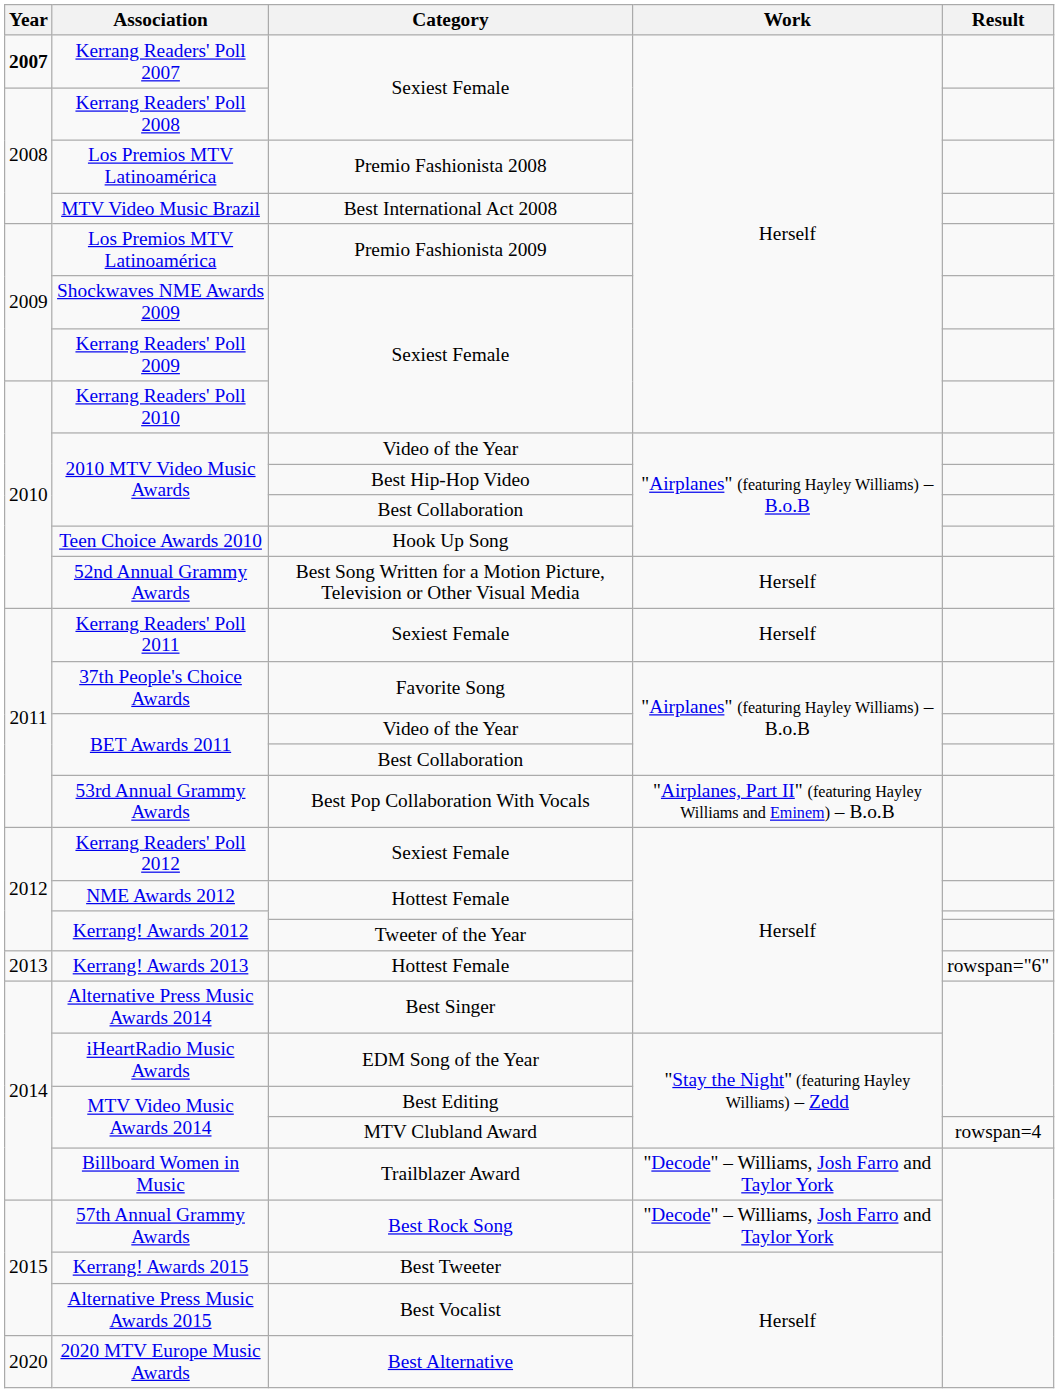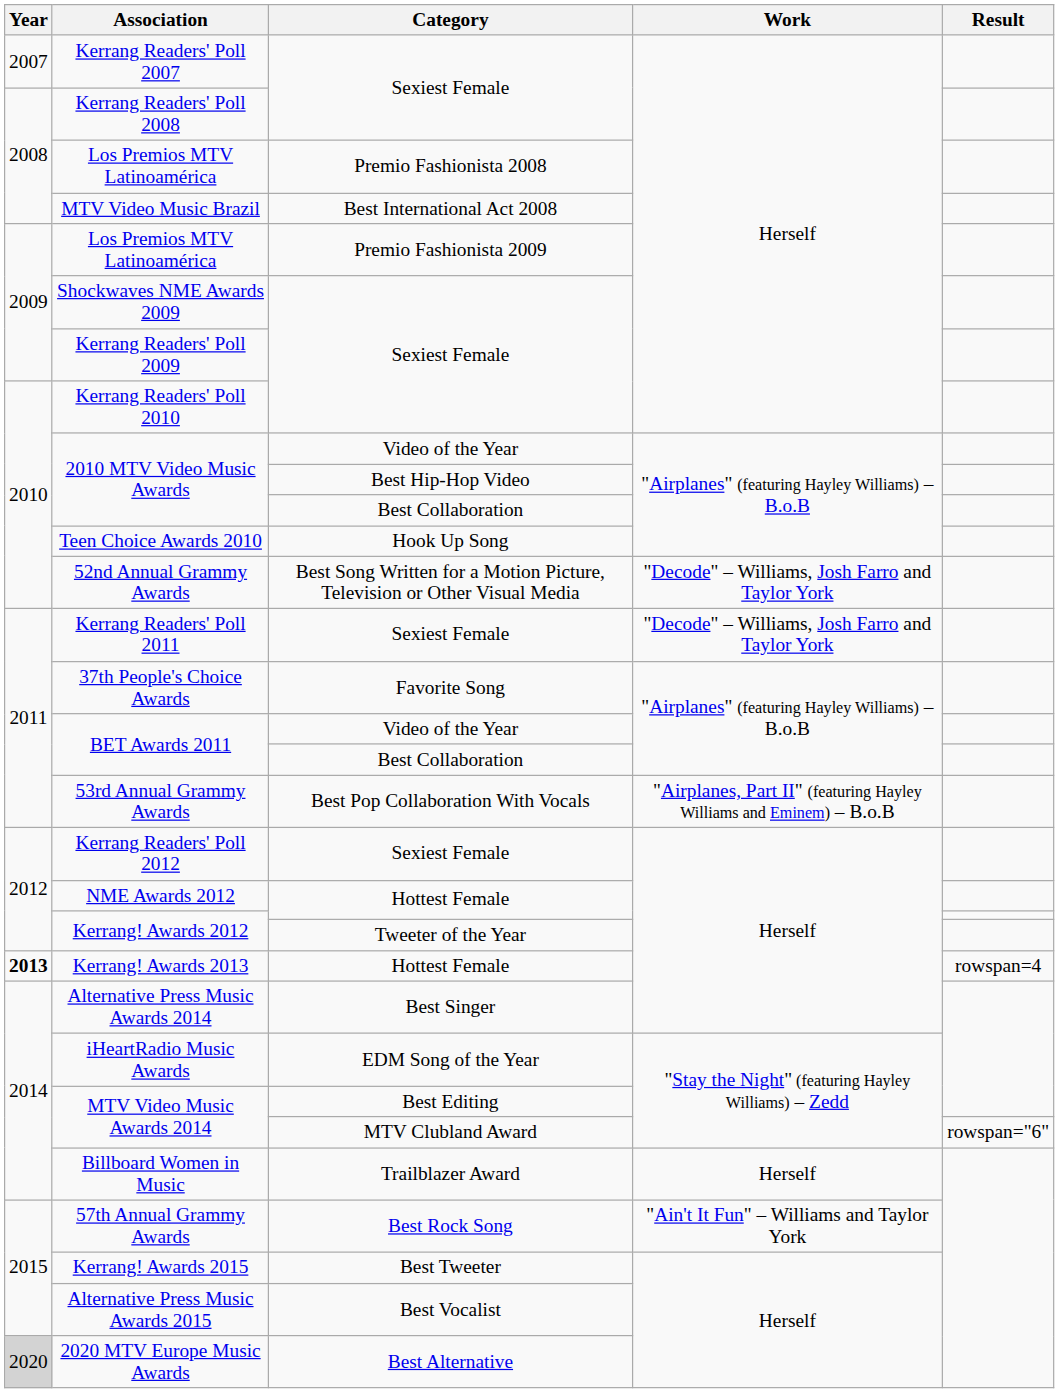(28, 61) bold -> (28, 61) normal
(787, 582) Herself -> (787, 582) "Decode" – Williams, Josh Farro and Taylor York
(787, 634) Herself -> (787, 634) "Decode" – Williams, Josh Farro and Taylor York
(28, 965) normal -> (28, 965) bold
(998, 965) rowspan="6" -> (998, 965) rowspan=4
(998, 1131) rowspan=4 -> (998, 1131) rowspan="6"
(787, 1173) "Decode" – Williams, Josh Farro and Taylor York -> (787, 1173) Herself
(787, 1226) "Decode" – Williams, Josh Farro and Taylor York -> (787, 1226) "Ain't It Fun" – Williams and Taylor York
(28, 1361) no background -> (28, 1361) lightgrey background
